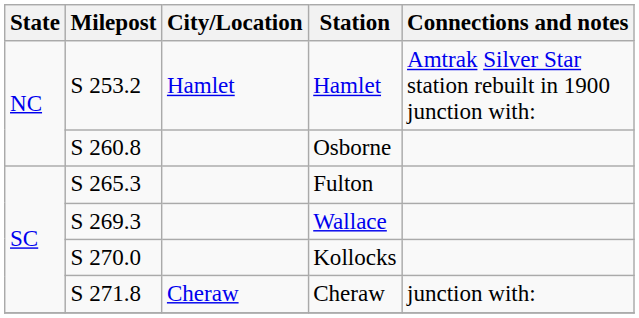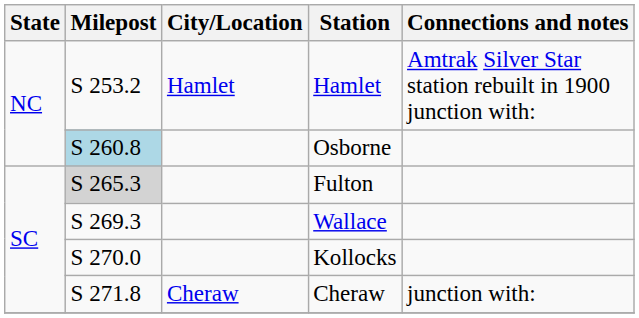(106, 147) no background -> (106, 147) lightblue background
(106, 184) no background -> (106, 184) lightgrey background
